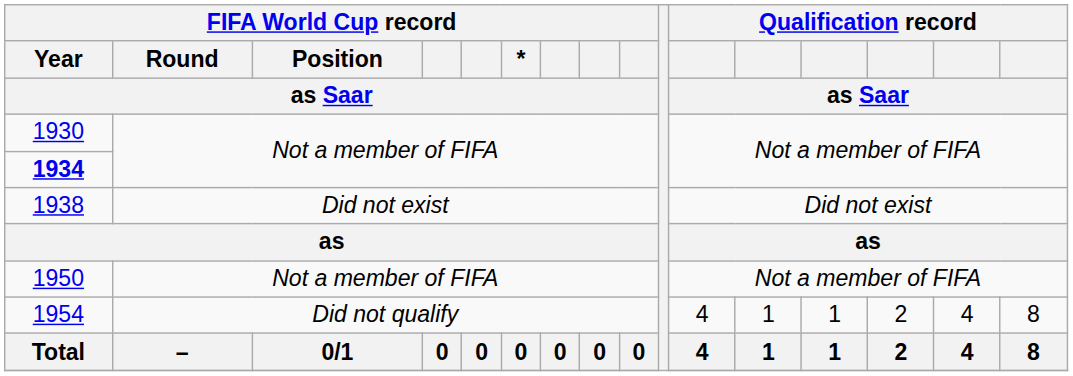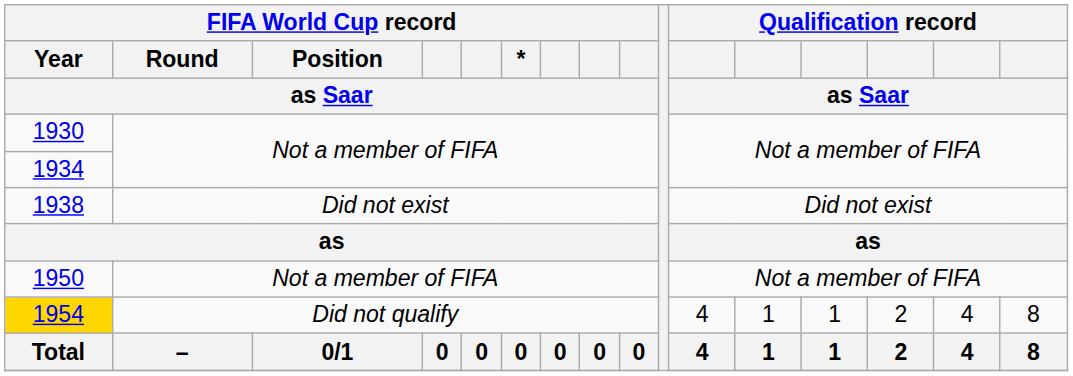(58, 168) bold -> (58, 168) normal
(58, 315) no background -> (58, 315) gold background
